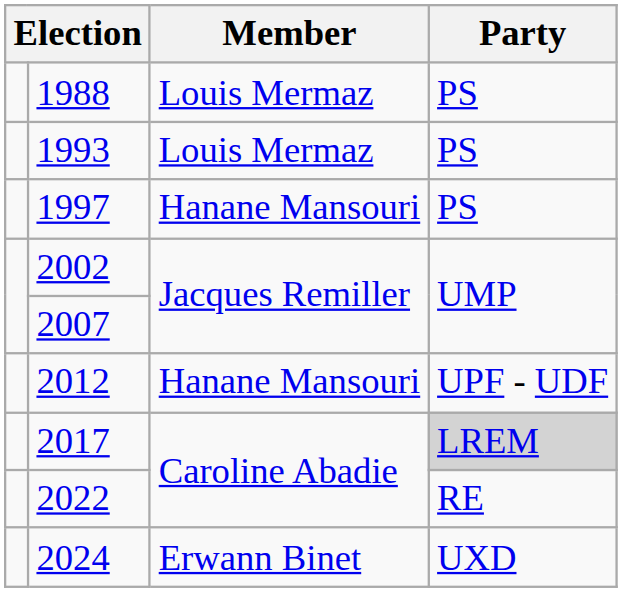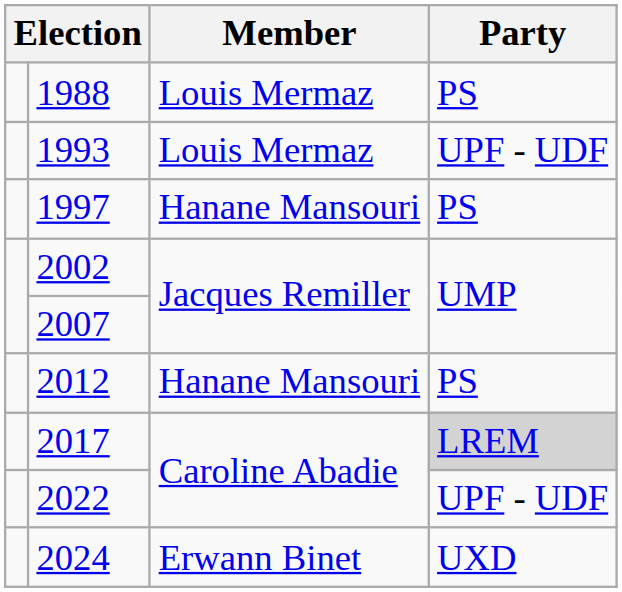(457, 149) PS -> (523, 149) UPF - UDF
(523, 382) UPF - UDF -> (457, 382) PS
(461, 498) RE -> (523, 498) UPF - UDF
